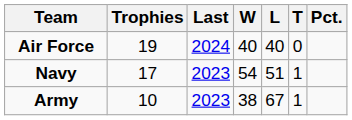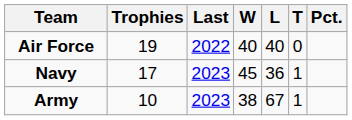(211, 45) 2024 -> (211, 45) 2022
(248, 73) 54 -> (248, 73) 45
(275, 73) 51 -> (275, 73) 36
